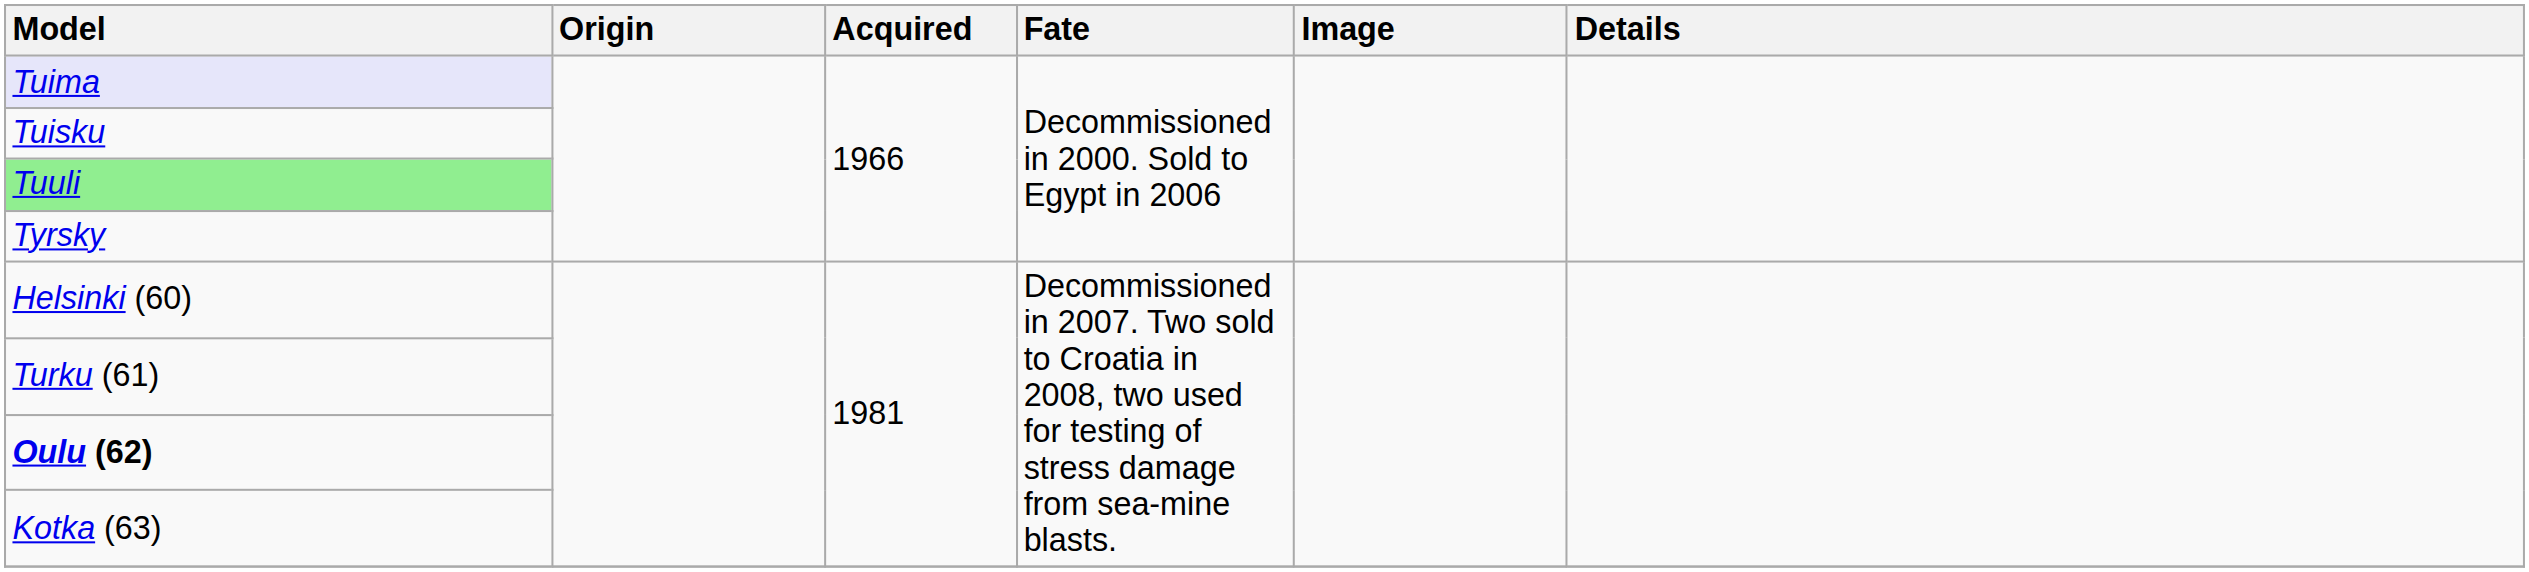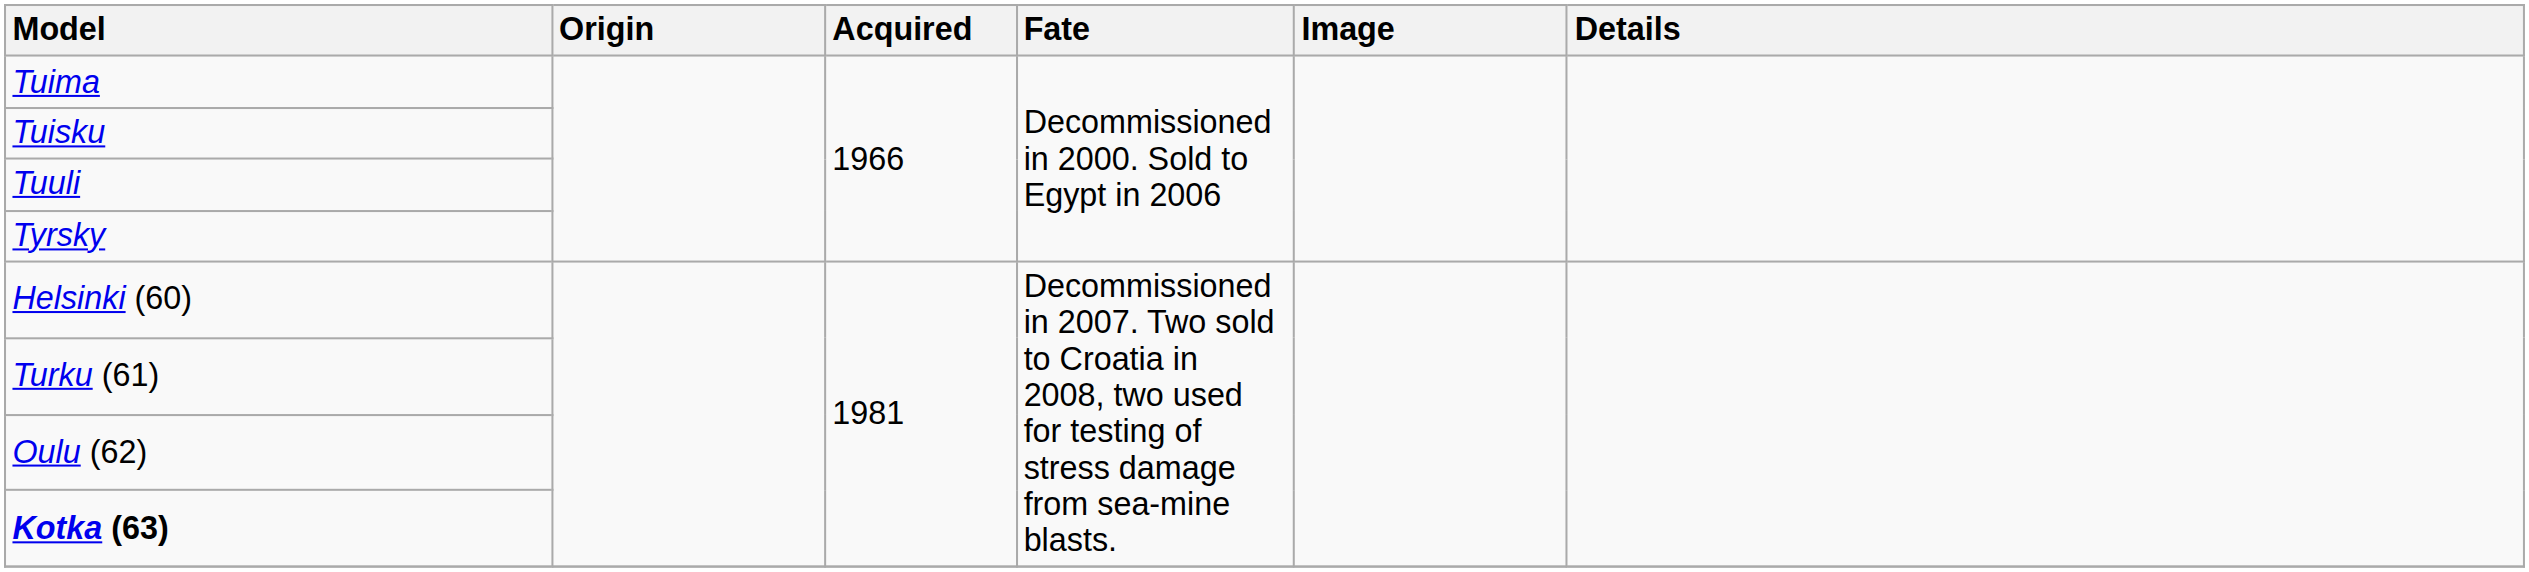(56, 81) lavender background -> (56, 81) no background
(46, 183) lightgreen background -> (46, 183) no background
(82, 451) bold -> (80, 451) normal
(87, 528) normal -> (91, 528) bold
